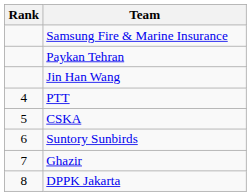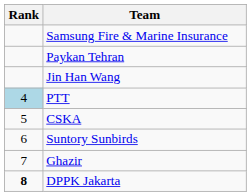(24, 98) no background -> (24, 98) lightblue background
(24, 181) normal -> (24, 181) bold
